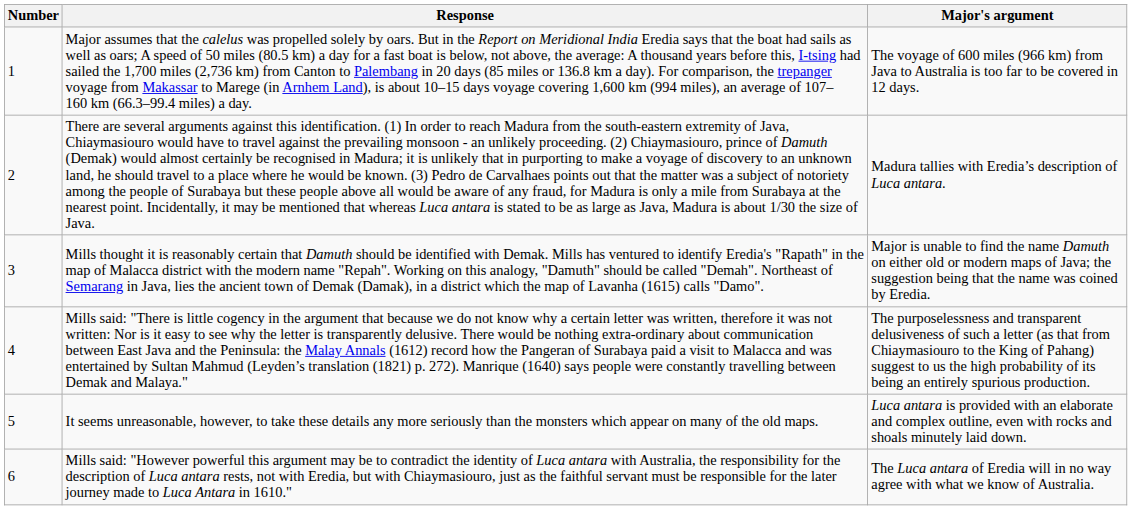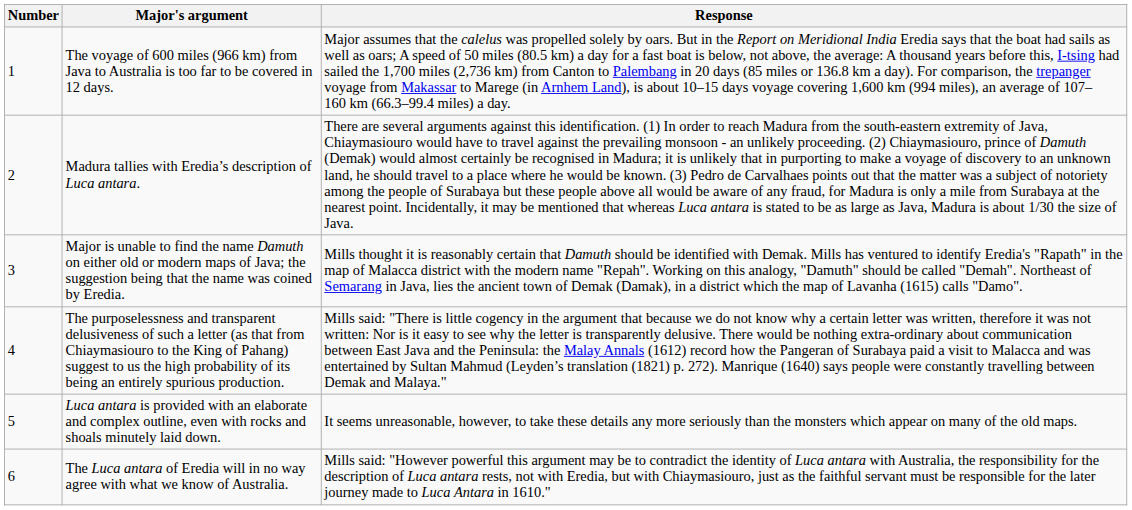columns swapped: (997, 15) <-> (465, 15)
